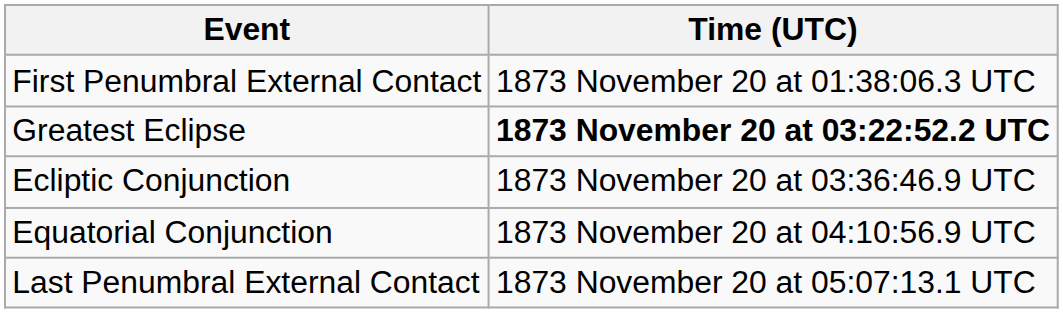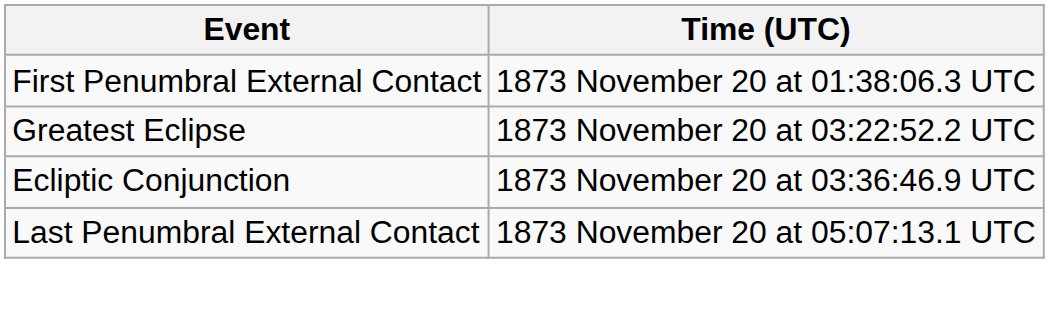(773, 130) bold -> (766, 130) normal
- row: (173, 231)
